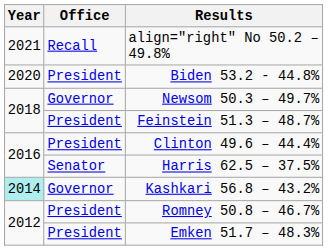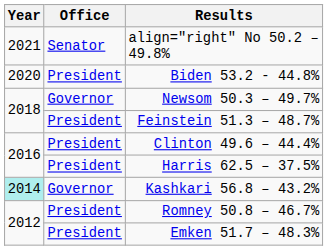(72, 46) Recall -> (76, 46) Senator
(76, 166) Senator -> (85, 166) President
